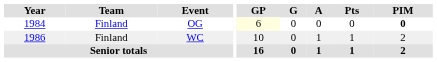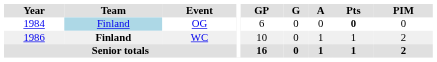(111, 24) no background -> (113, 24) lightblue background
(258, 24) lightyellow background -> (262, 24) no background
(352, 24) normal -> (353, 24) bold
(403, 24) bold -> (403, 24) normal
(111, 37) normal -> (113, 37) bold
